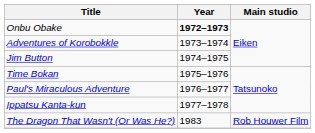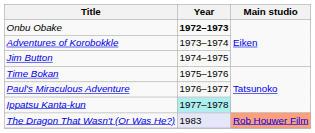(204, 105) no background -> (204, 105) paleturquoise background
(190, 120) no background -> (190, 120) lavender background
(271, 120) no background -> (271, 120) lightsalmon background
